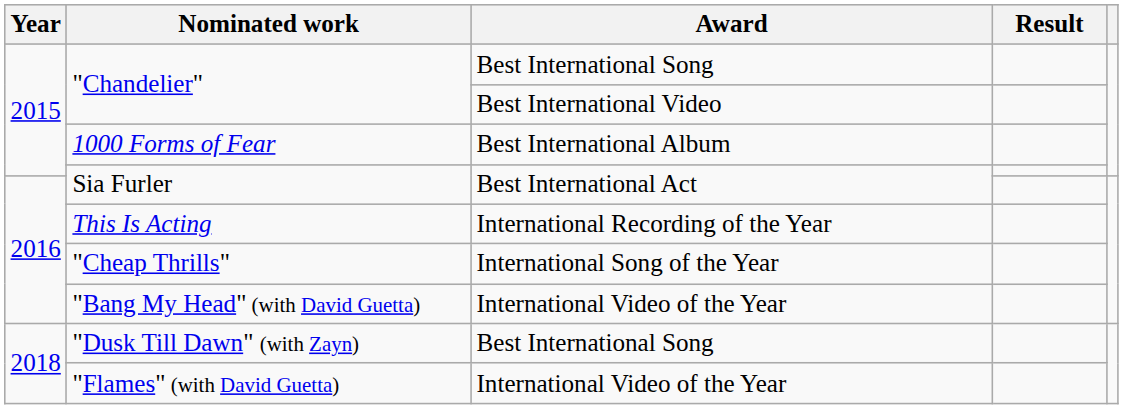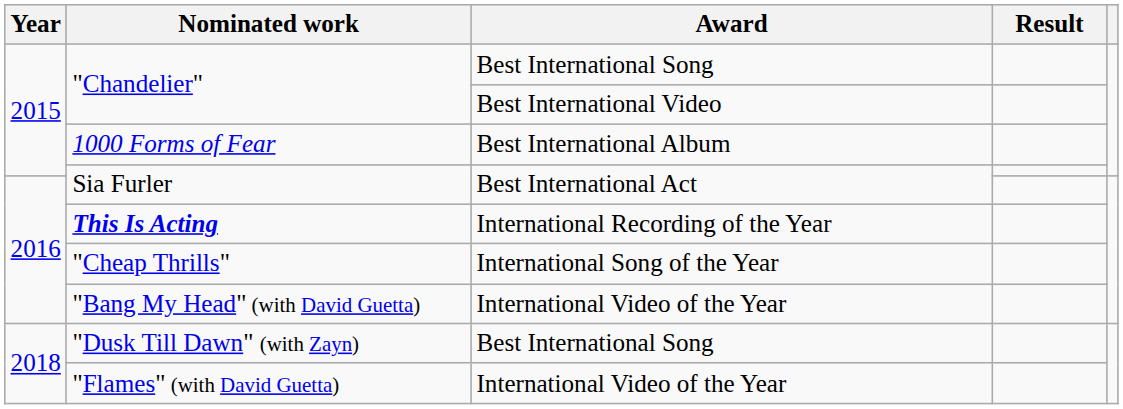(142, 223) normal -> (145, 223) bold
